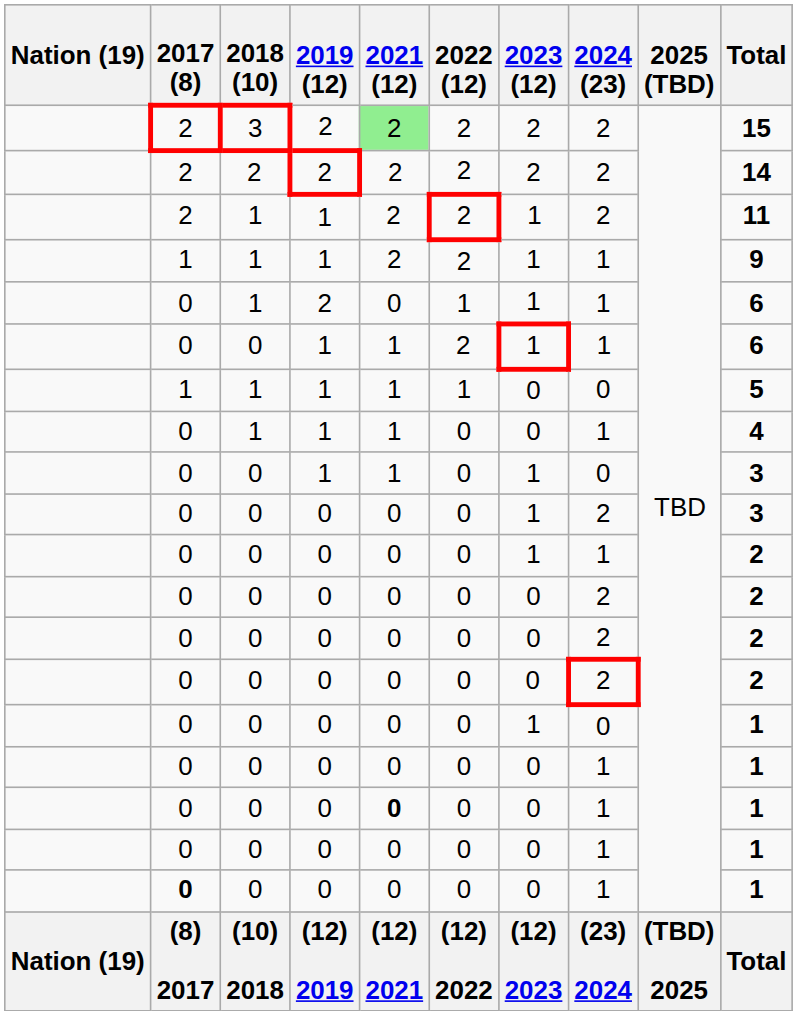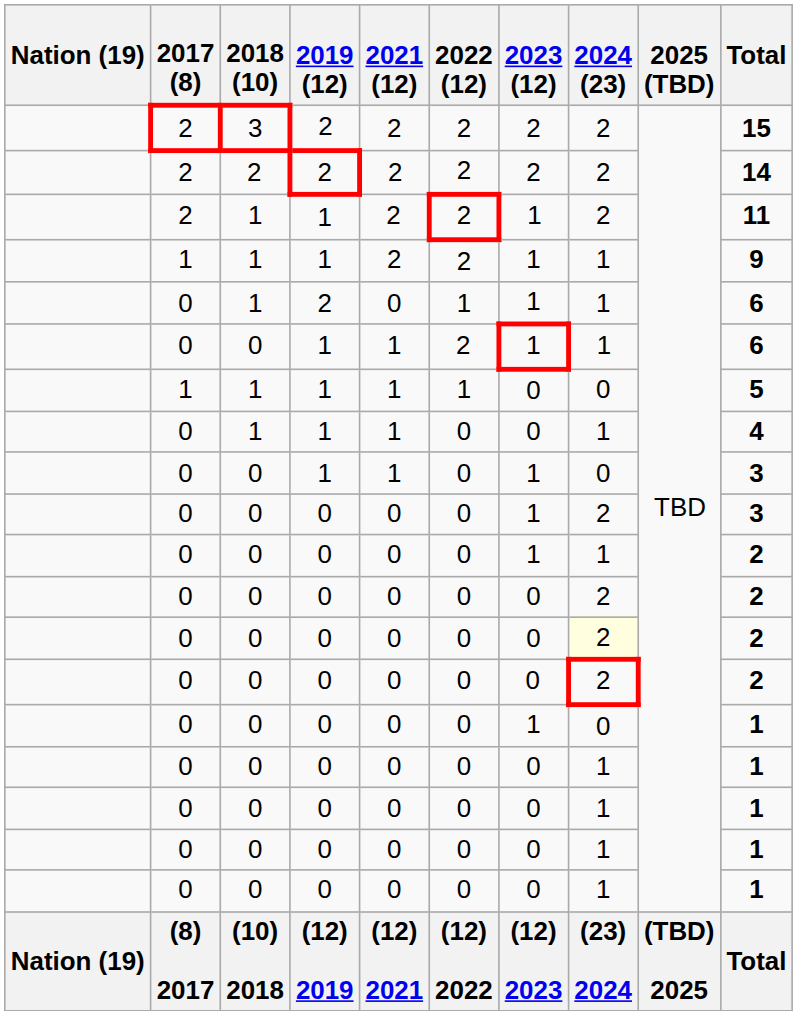(394, 127) lightgreen background -> (394, 127) no background
(603, 637) no background -> (603, 637) lightyellow background
(394, 808) bold -> (394, 808) normal
(185, 890) bold -> (185, 890) normal
